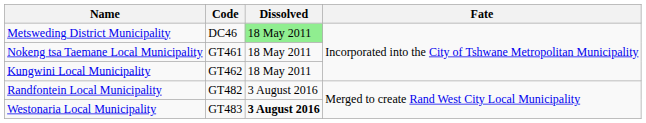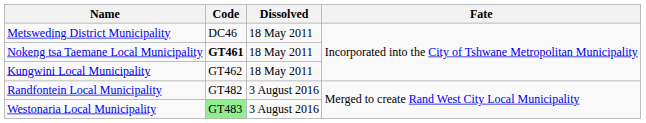(280, 33) lightgreen background -> (281, 33) no background
(225, 52) normal -> (226, 52) bold
(225, 109) no background -> (225, 109) lightgreen background
(284, 109) bold -> (284, 109) normal
